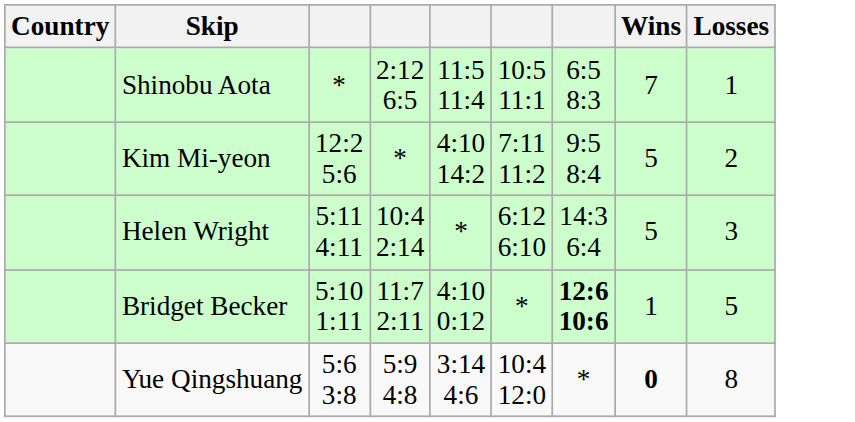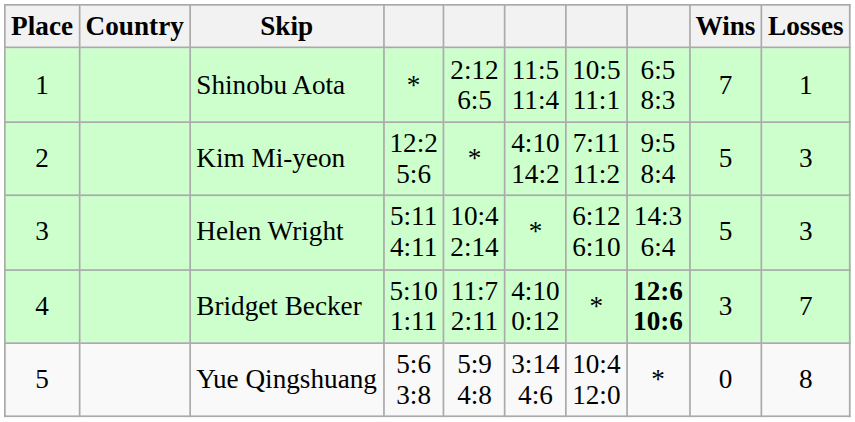+ column: (42, 26)
(731, 158) 2 -> (806, 158) 3
(651, 305) 1 -> (725, 305) 3
(731, 305) 5 -> (806, 305) 7
(651, 379) bold -> (725, 379) normal
